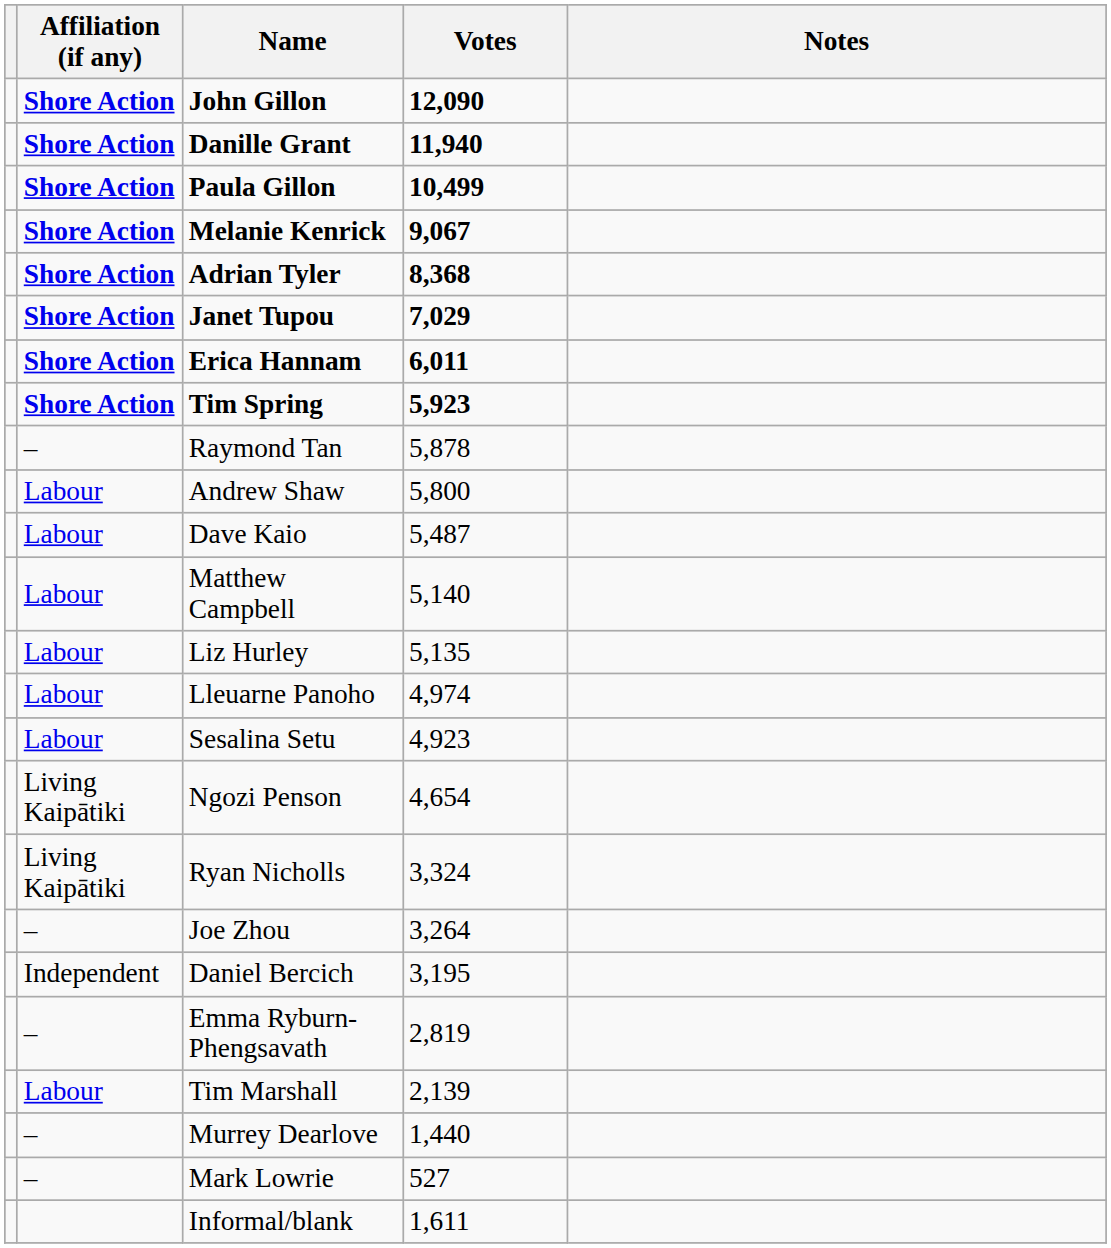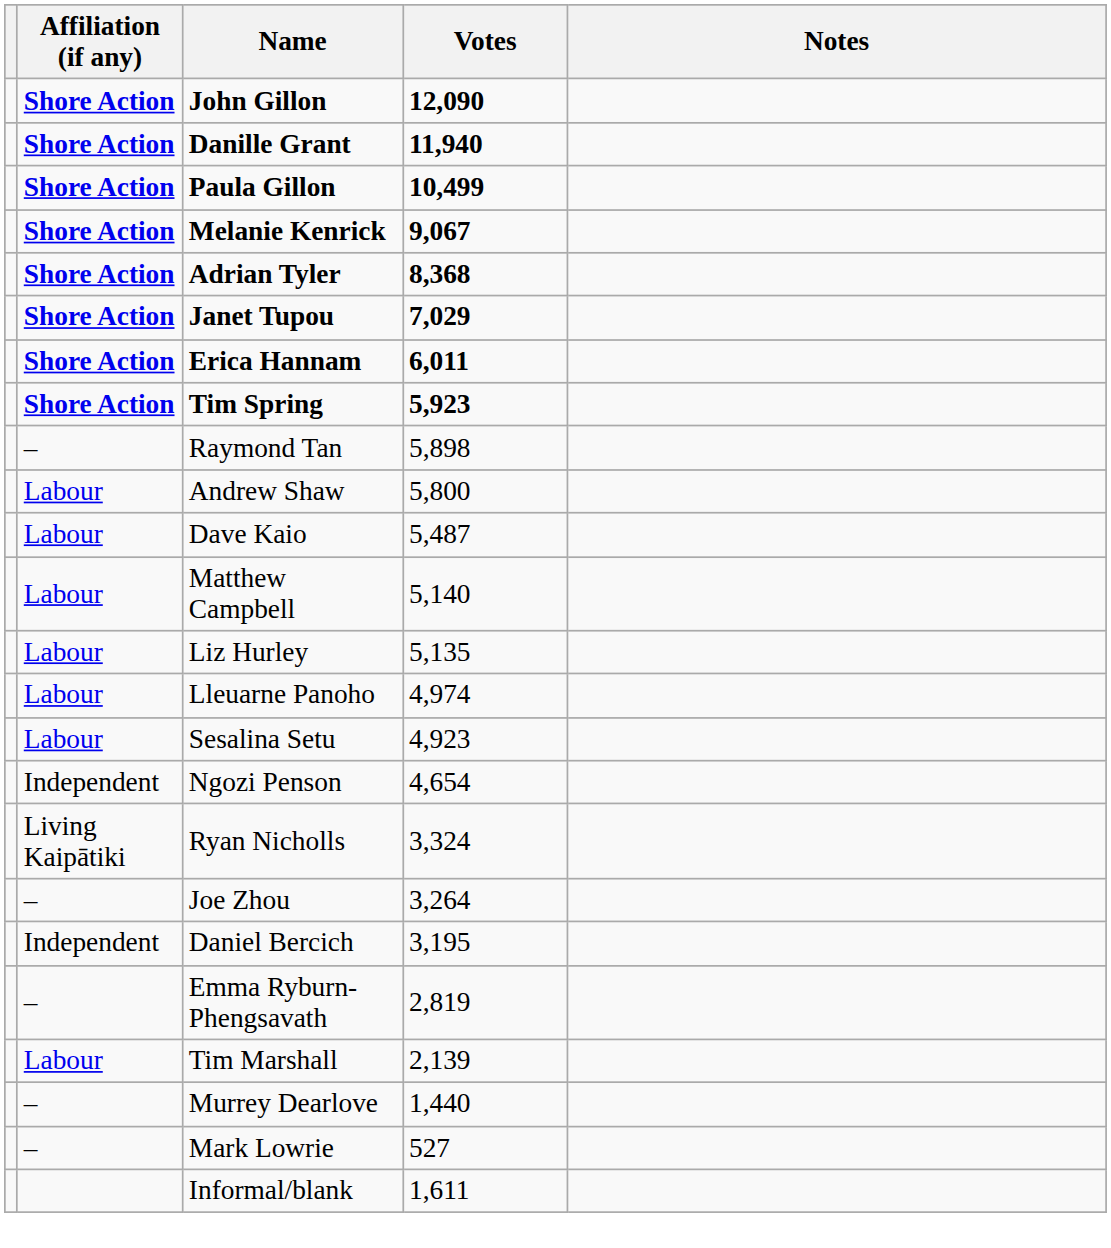(440, 447) 5,878 -> (440, 447) 5,898
(75, 797) Living Kaipātiki -> (91, 782) Independent
